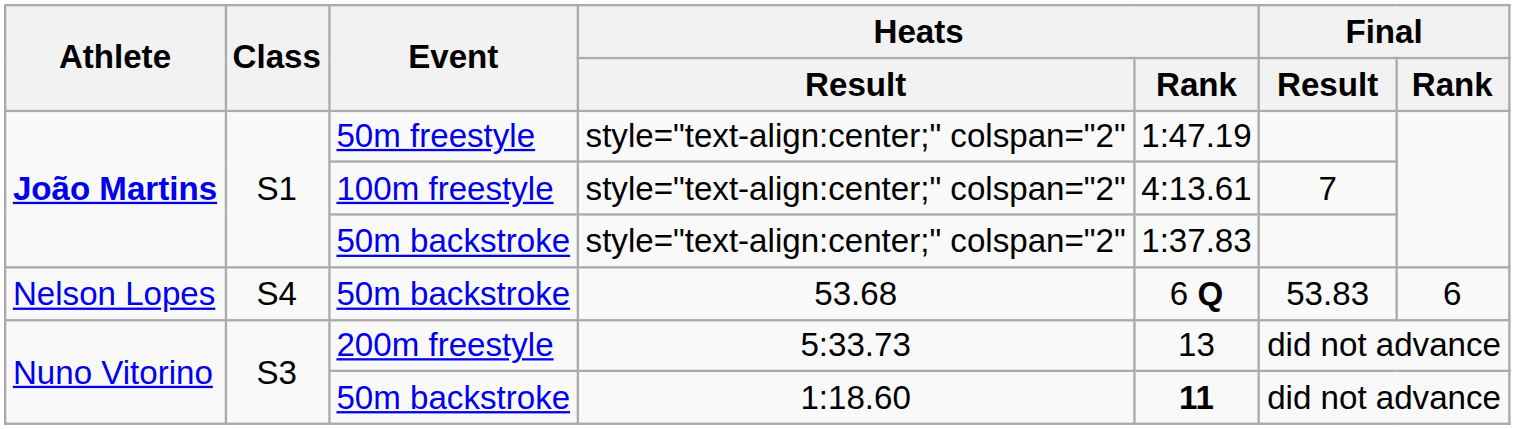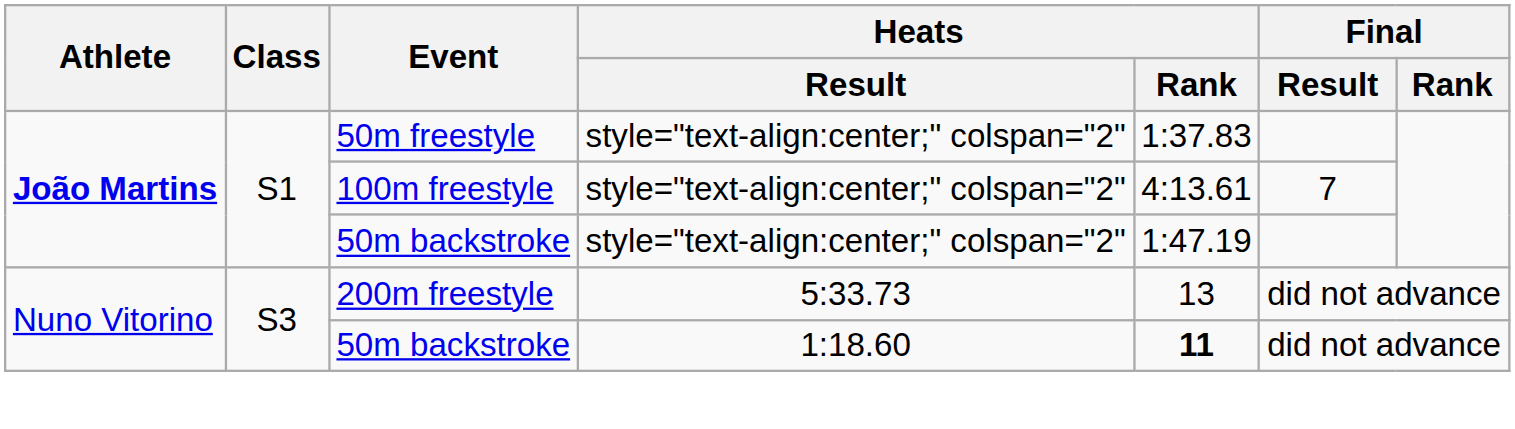(1196, 136) 1:47.19 -> (1196, 136) 1:37.83
(1196, 241) 1:37.83 -> (1196, 241) 1:47.19
- row: (453, 293)
